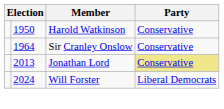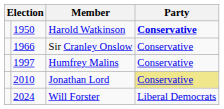(165, 29) normal -> (167, 29) bold
(24, 46) 1964 -> (24, 46) 1966
+ row: (84, 63)
(24, 63) 2013 -> (24, 79) 2010
